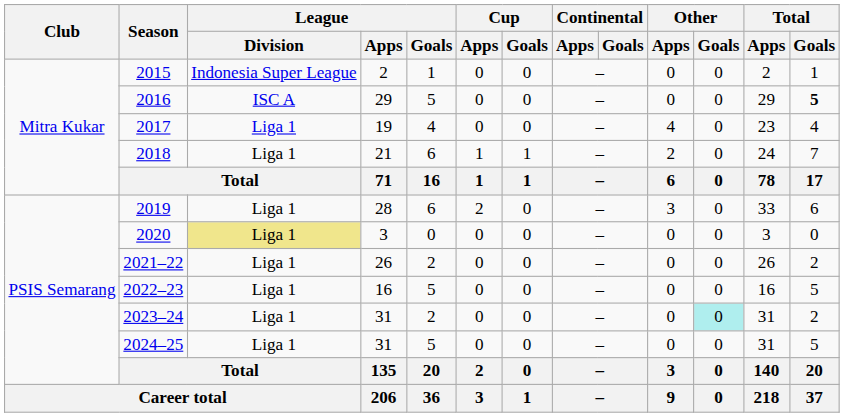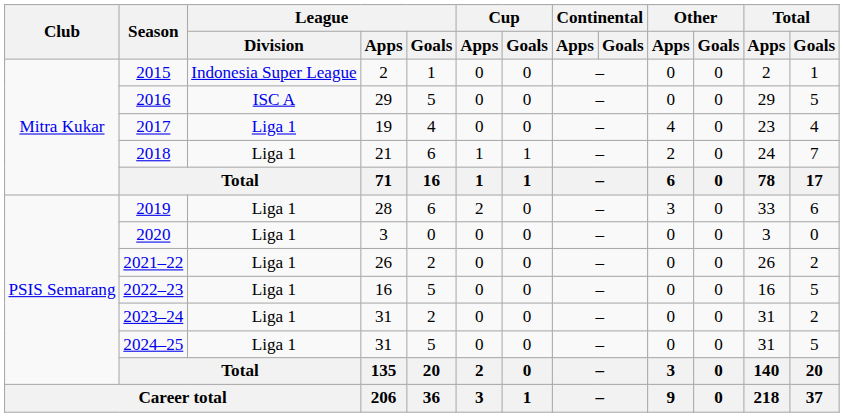(814, 99) bold -> (814, 99) normal
(274, 235) khaki background -> (274, 235) no background
(719, 316) paleturquoise background -> (719, 316) no background
